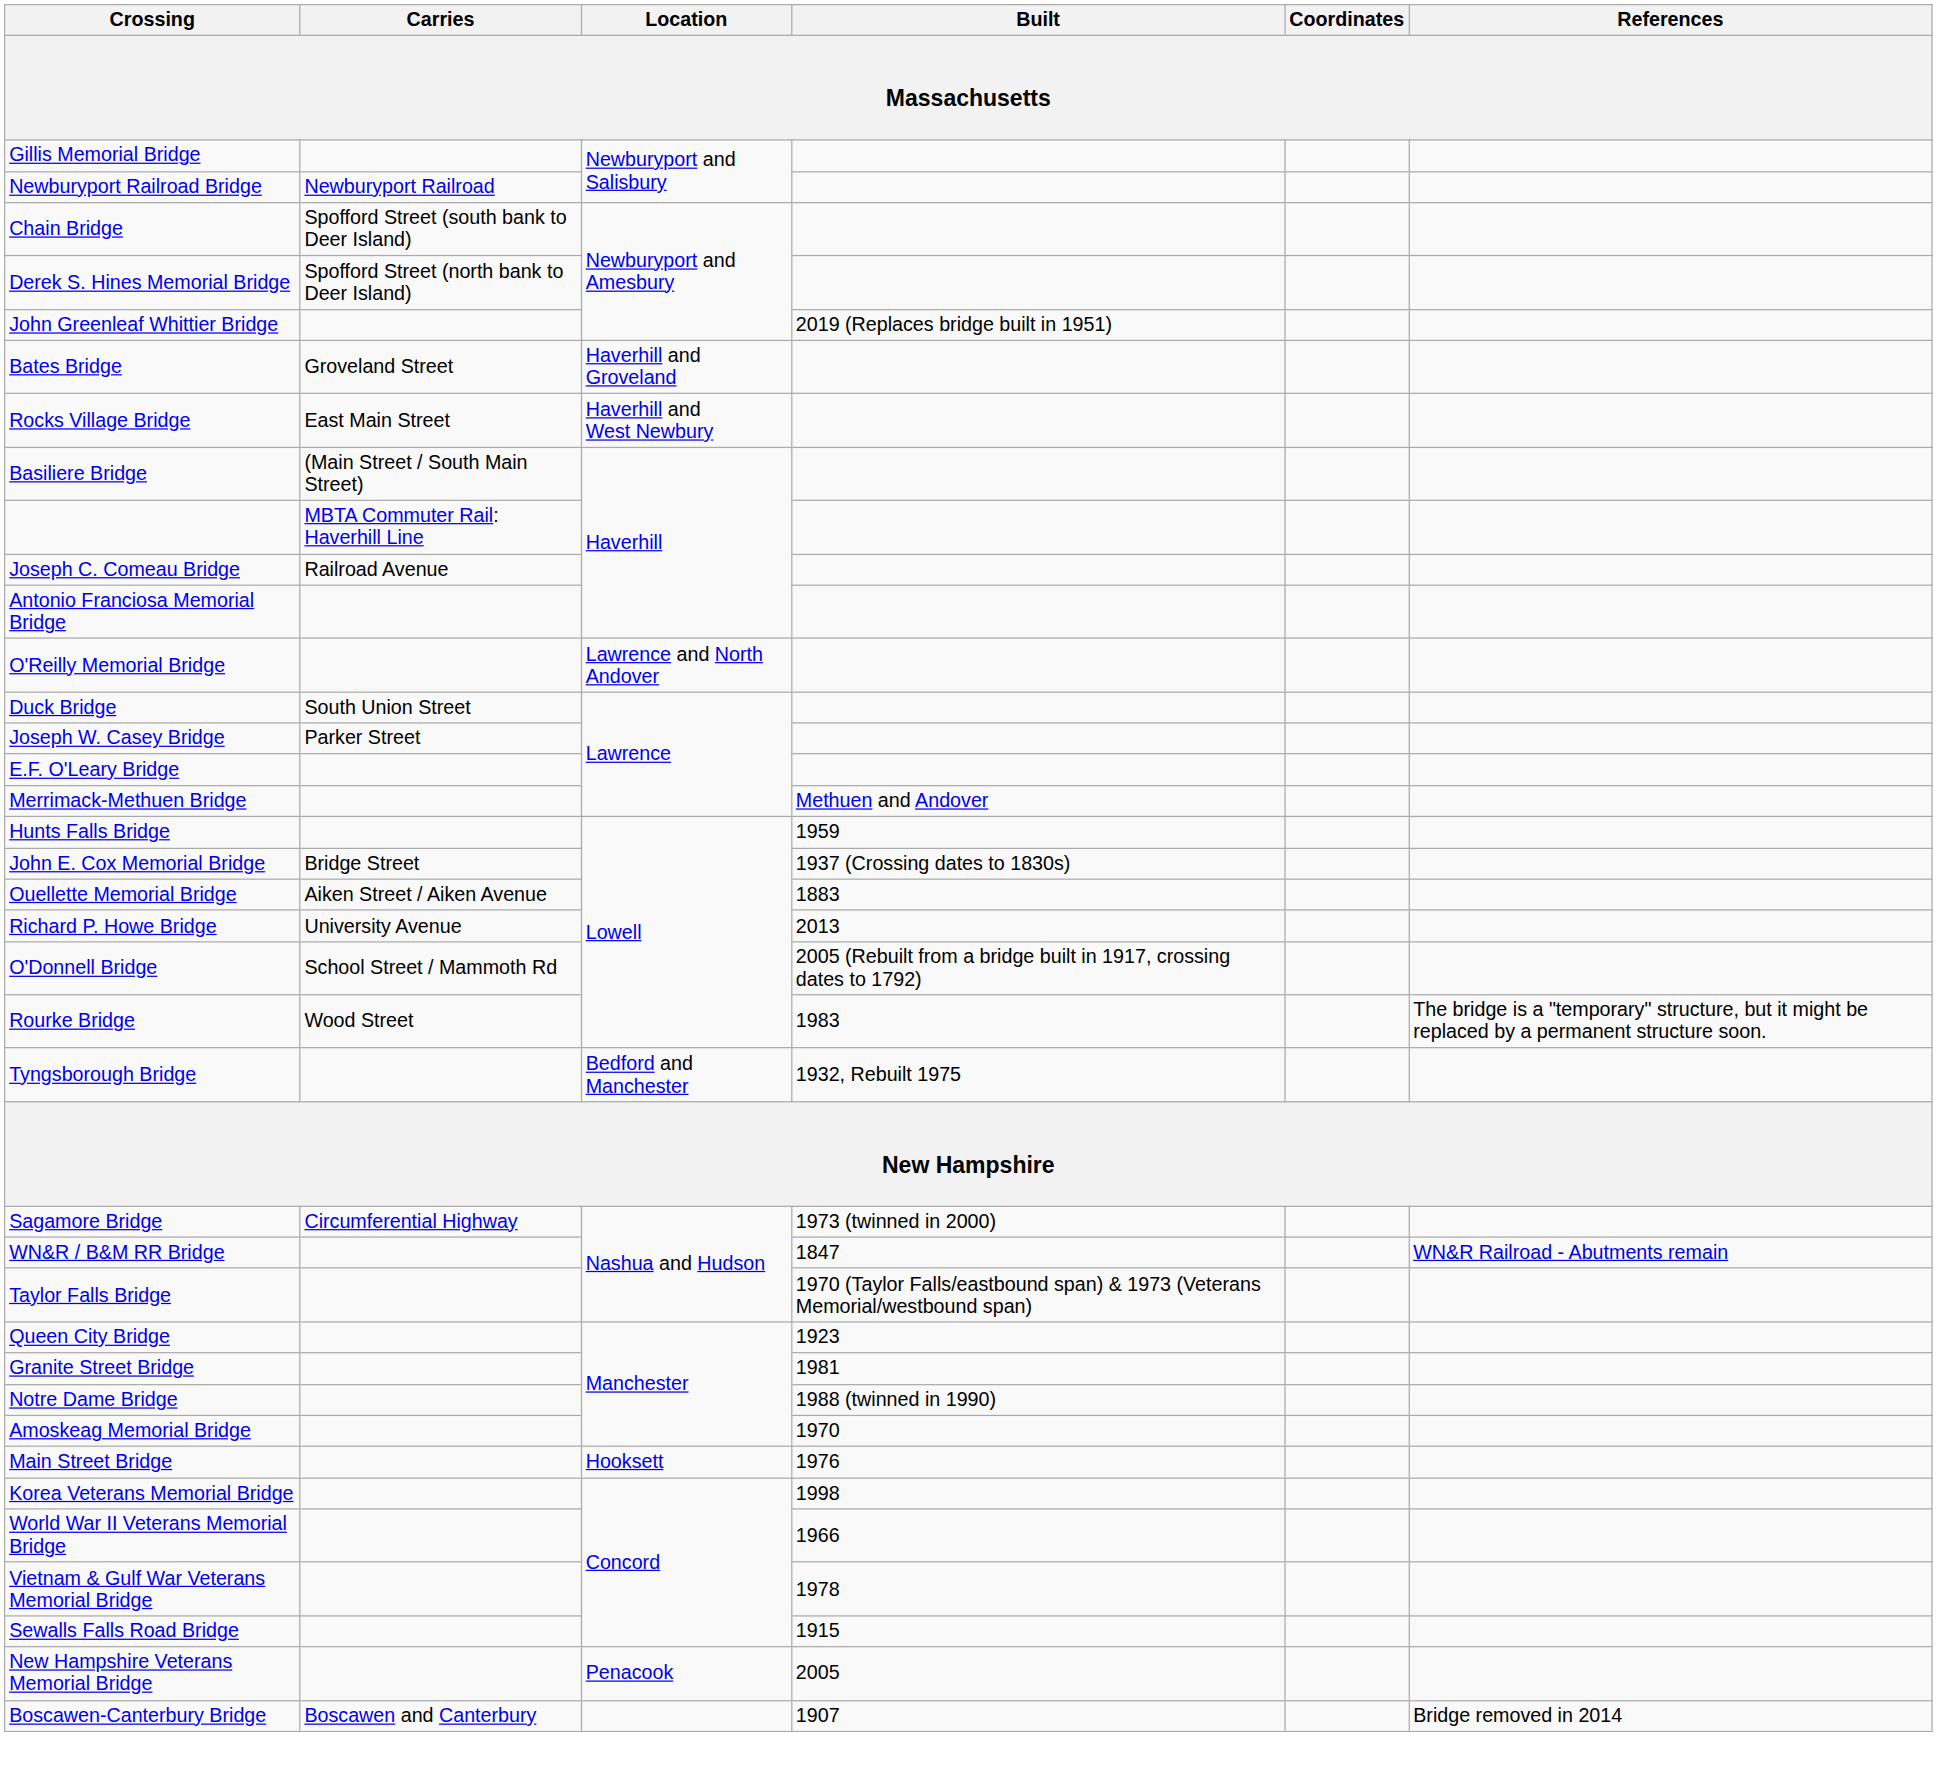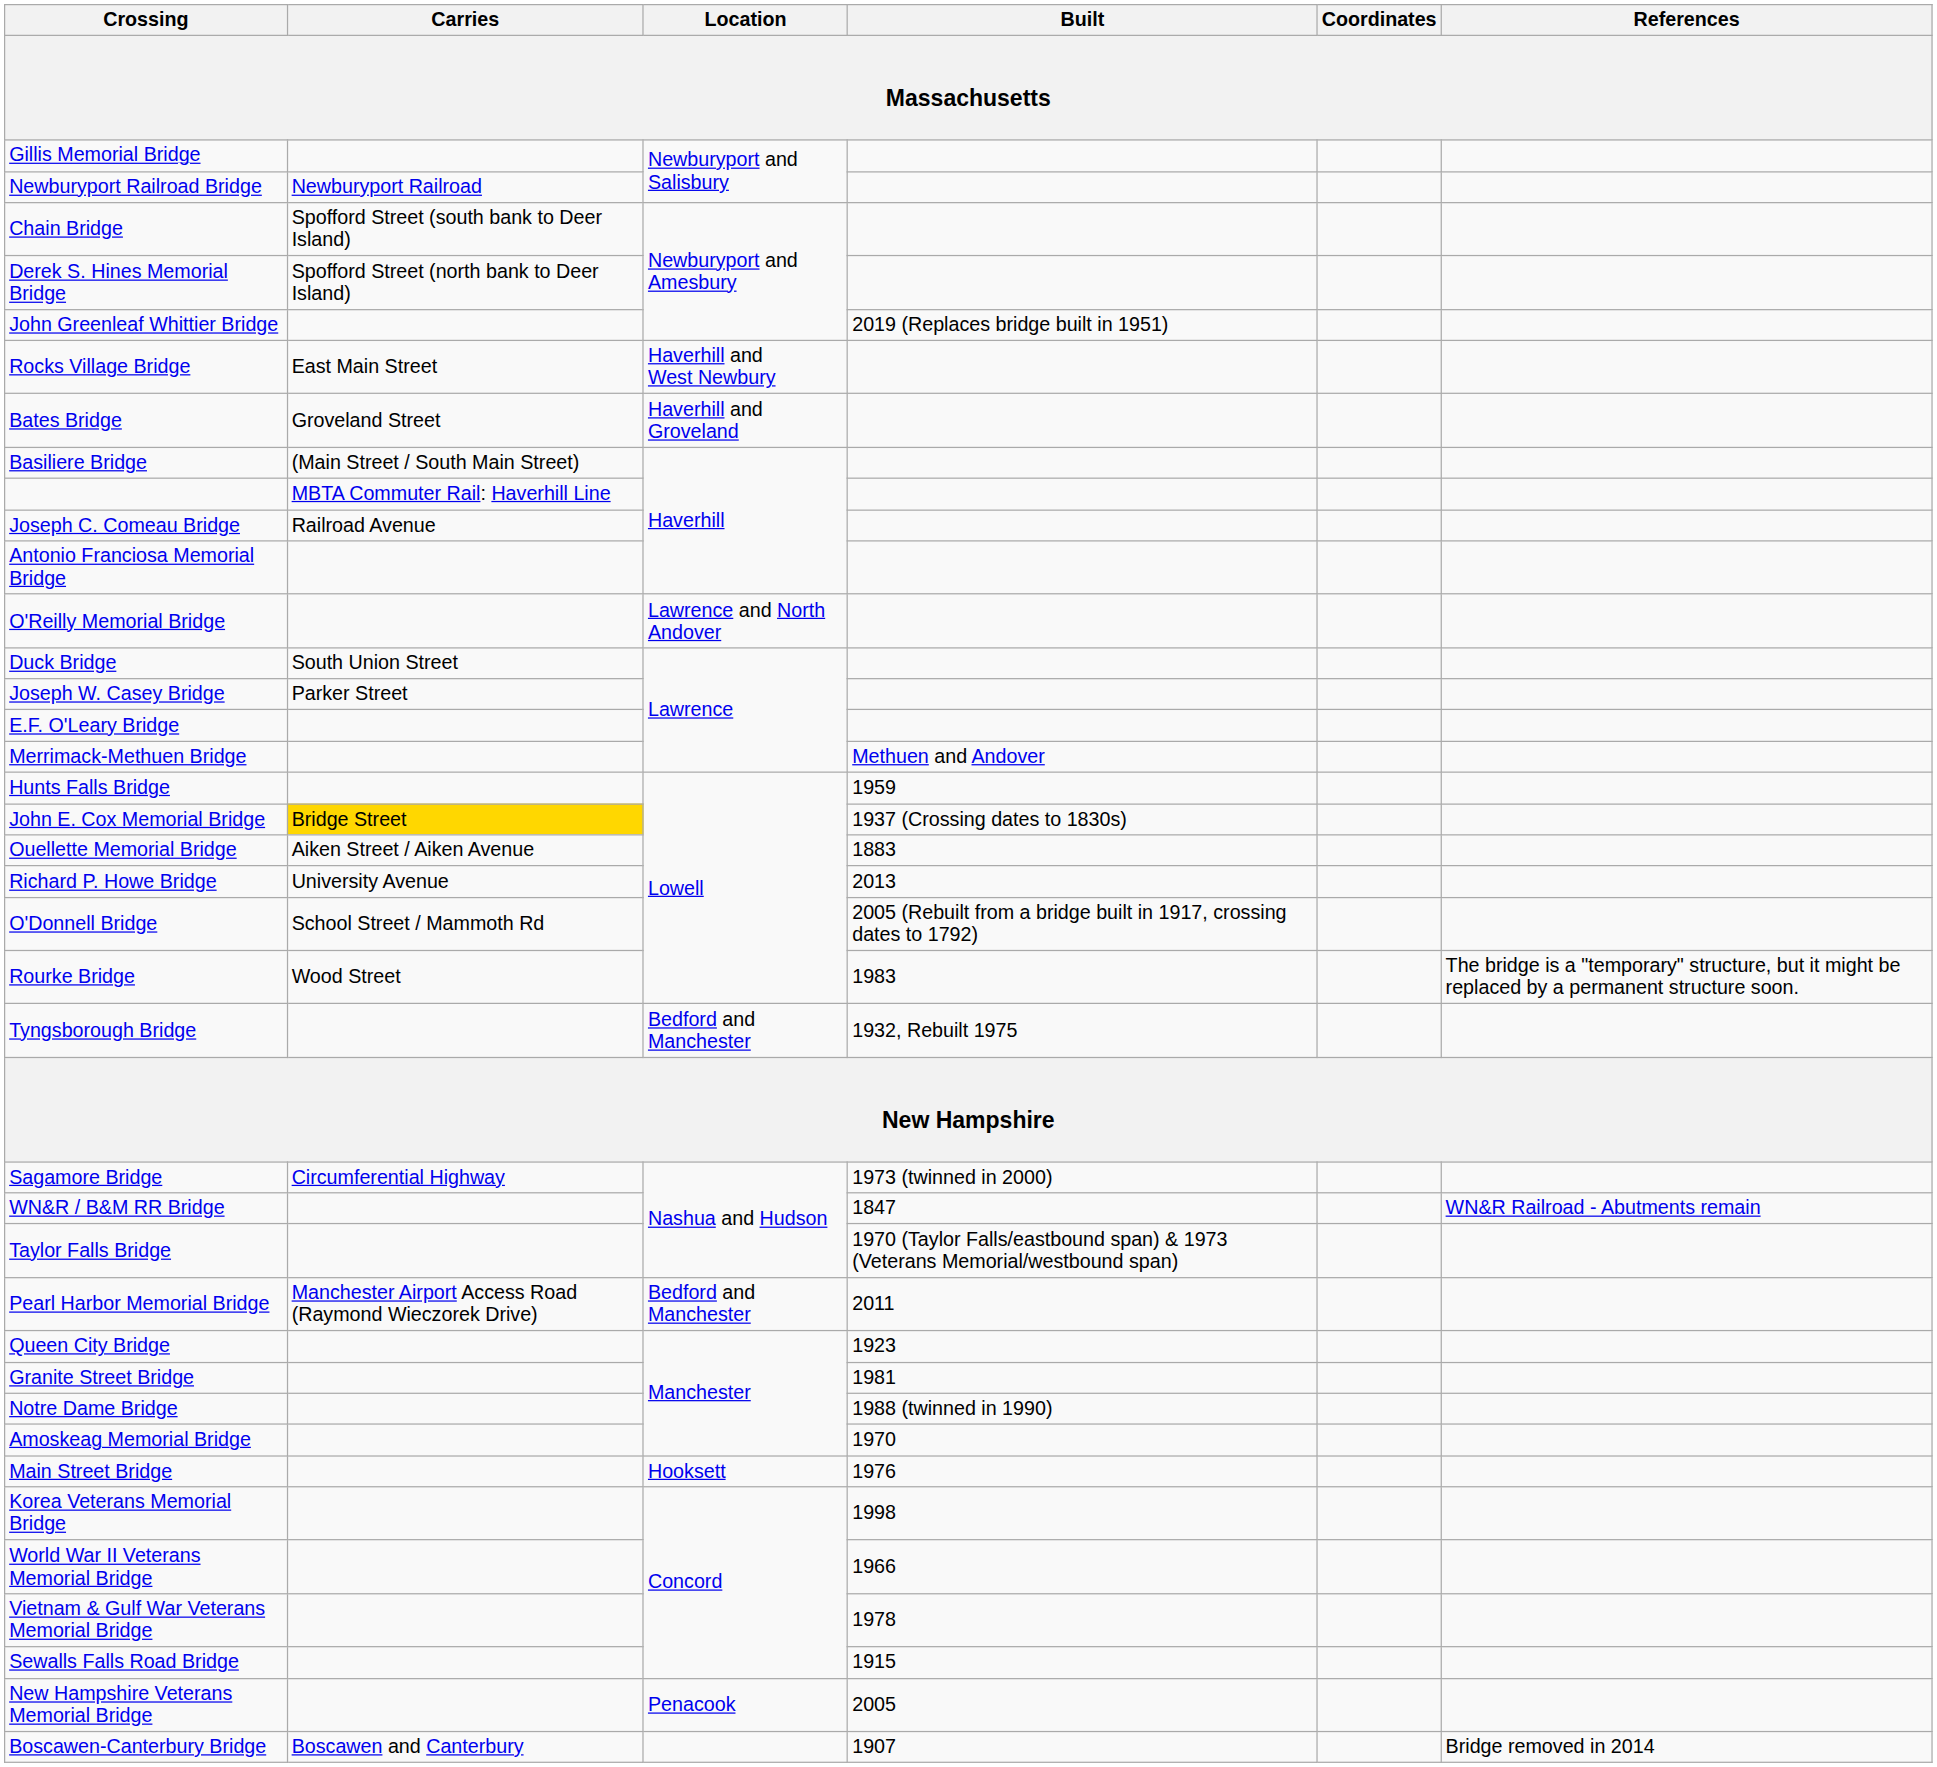rows swapped: (100, 420) <-> (65, 367)
(362, 863) no background -> (349, 819) gold background
+ row: (139, 1303)
